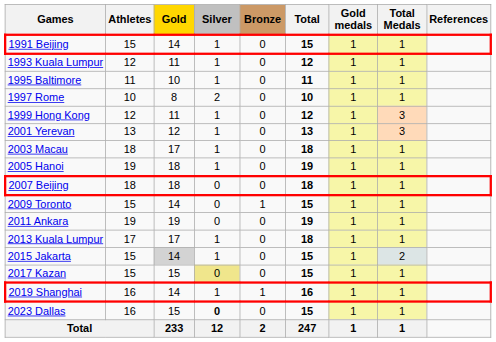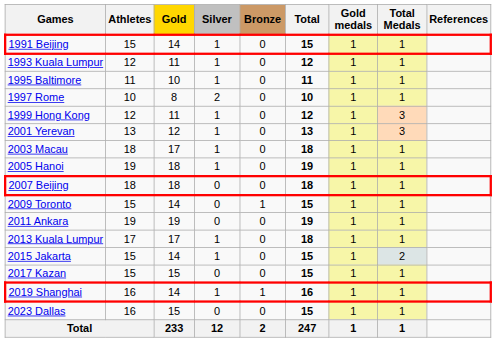(174, 256) lightgrey background -> (174, 256) no background
(217, 274) khaki background -> (217, 274) no background
(217, 311) bold -> (217, 311) normal
